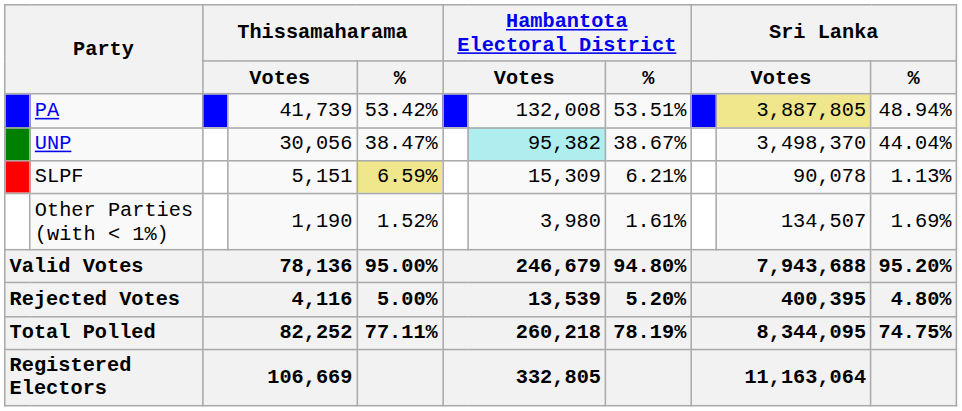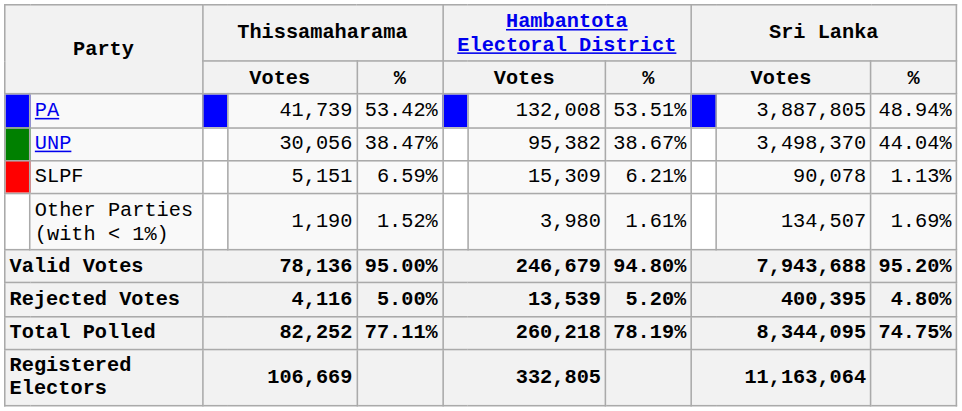(811, 111) khaki background -> (811, 111) no background
(564, 144) paleturquoise background -> (564, 144) no background
(407, 177) khaki background -> (407, 177) no background
